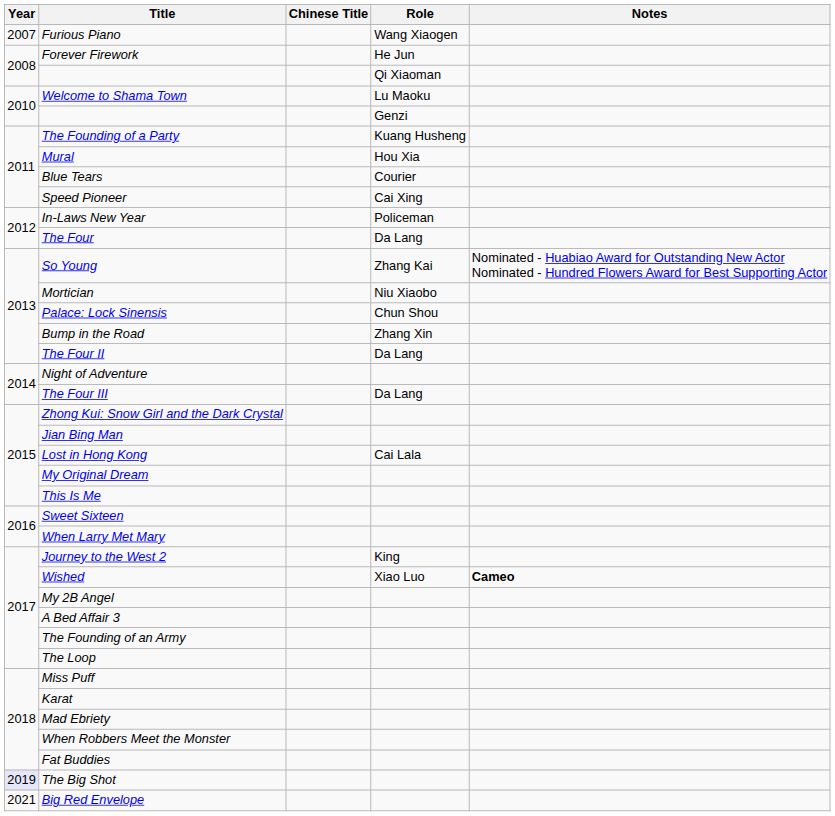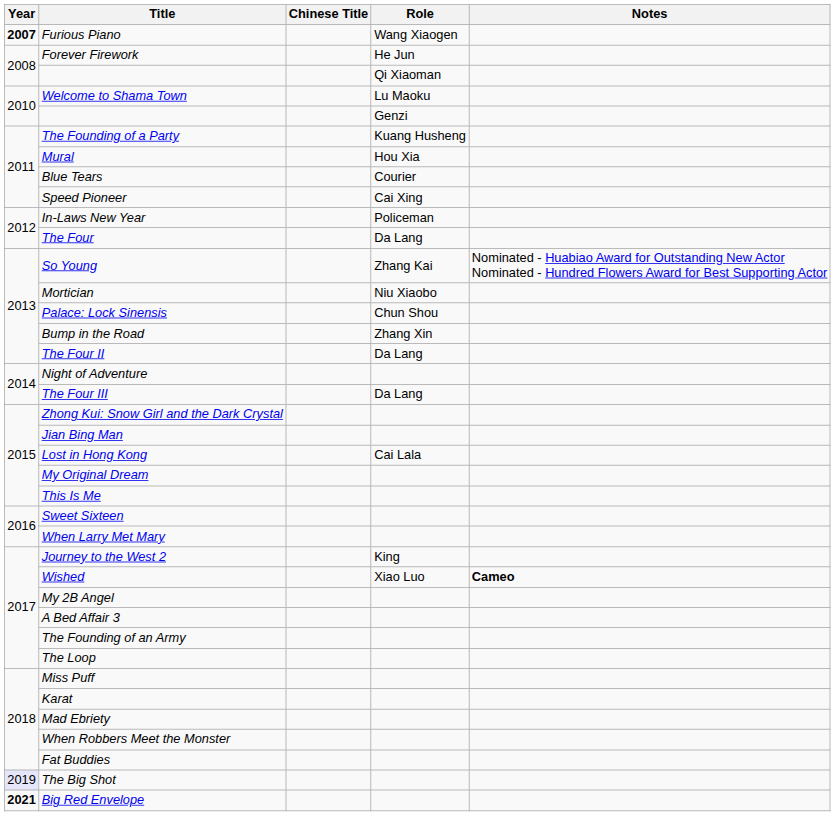(22, 34) normal -> (22, 34) bold
(22, 800) normal -> (22, 800) bold
